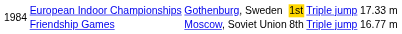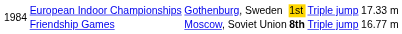(296, 25) normal -> (297, 25) bold
